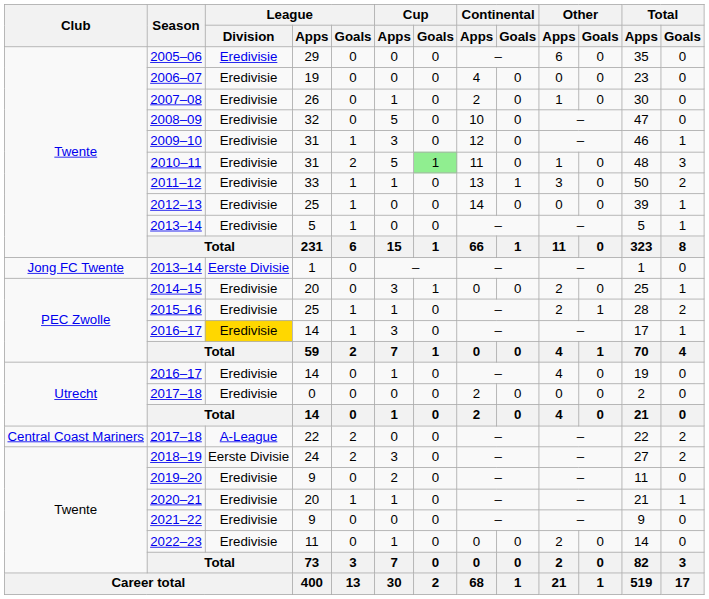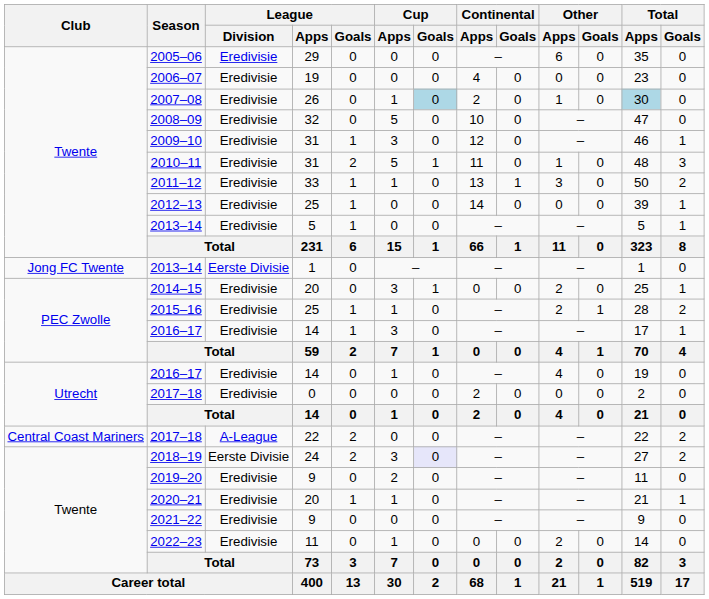(435, 99) no background -> (435, 99) lightblue background
(641, 99) no background -> (641, 99) lightblue background
(435, 162) lightgreen background -> (435, 162) no background
(249, 330) gold background -> (249, 330) no background
(435, 457) no background -> (435, 457) lavender background
